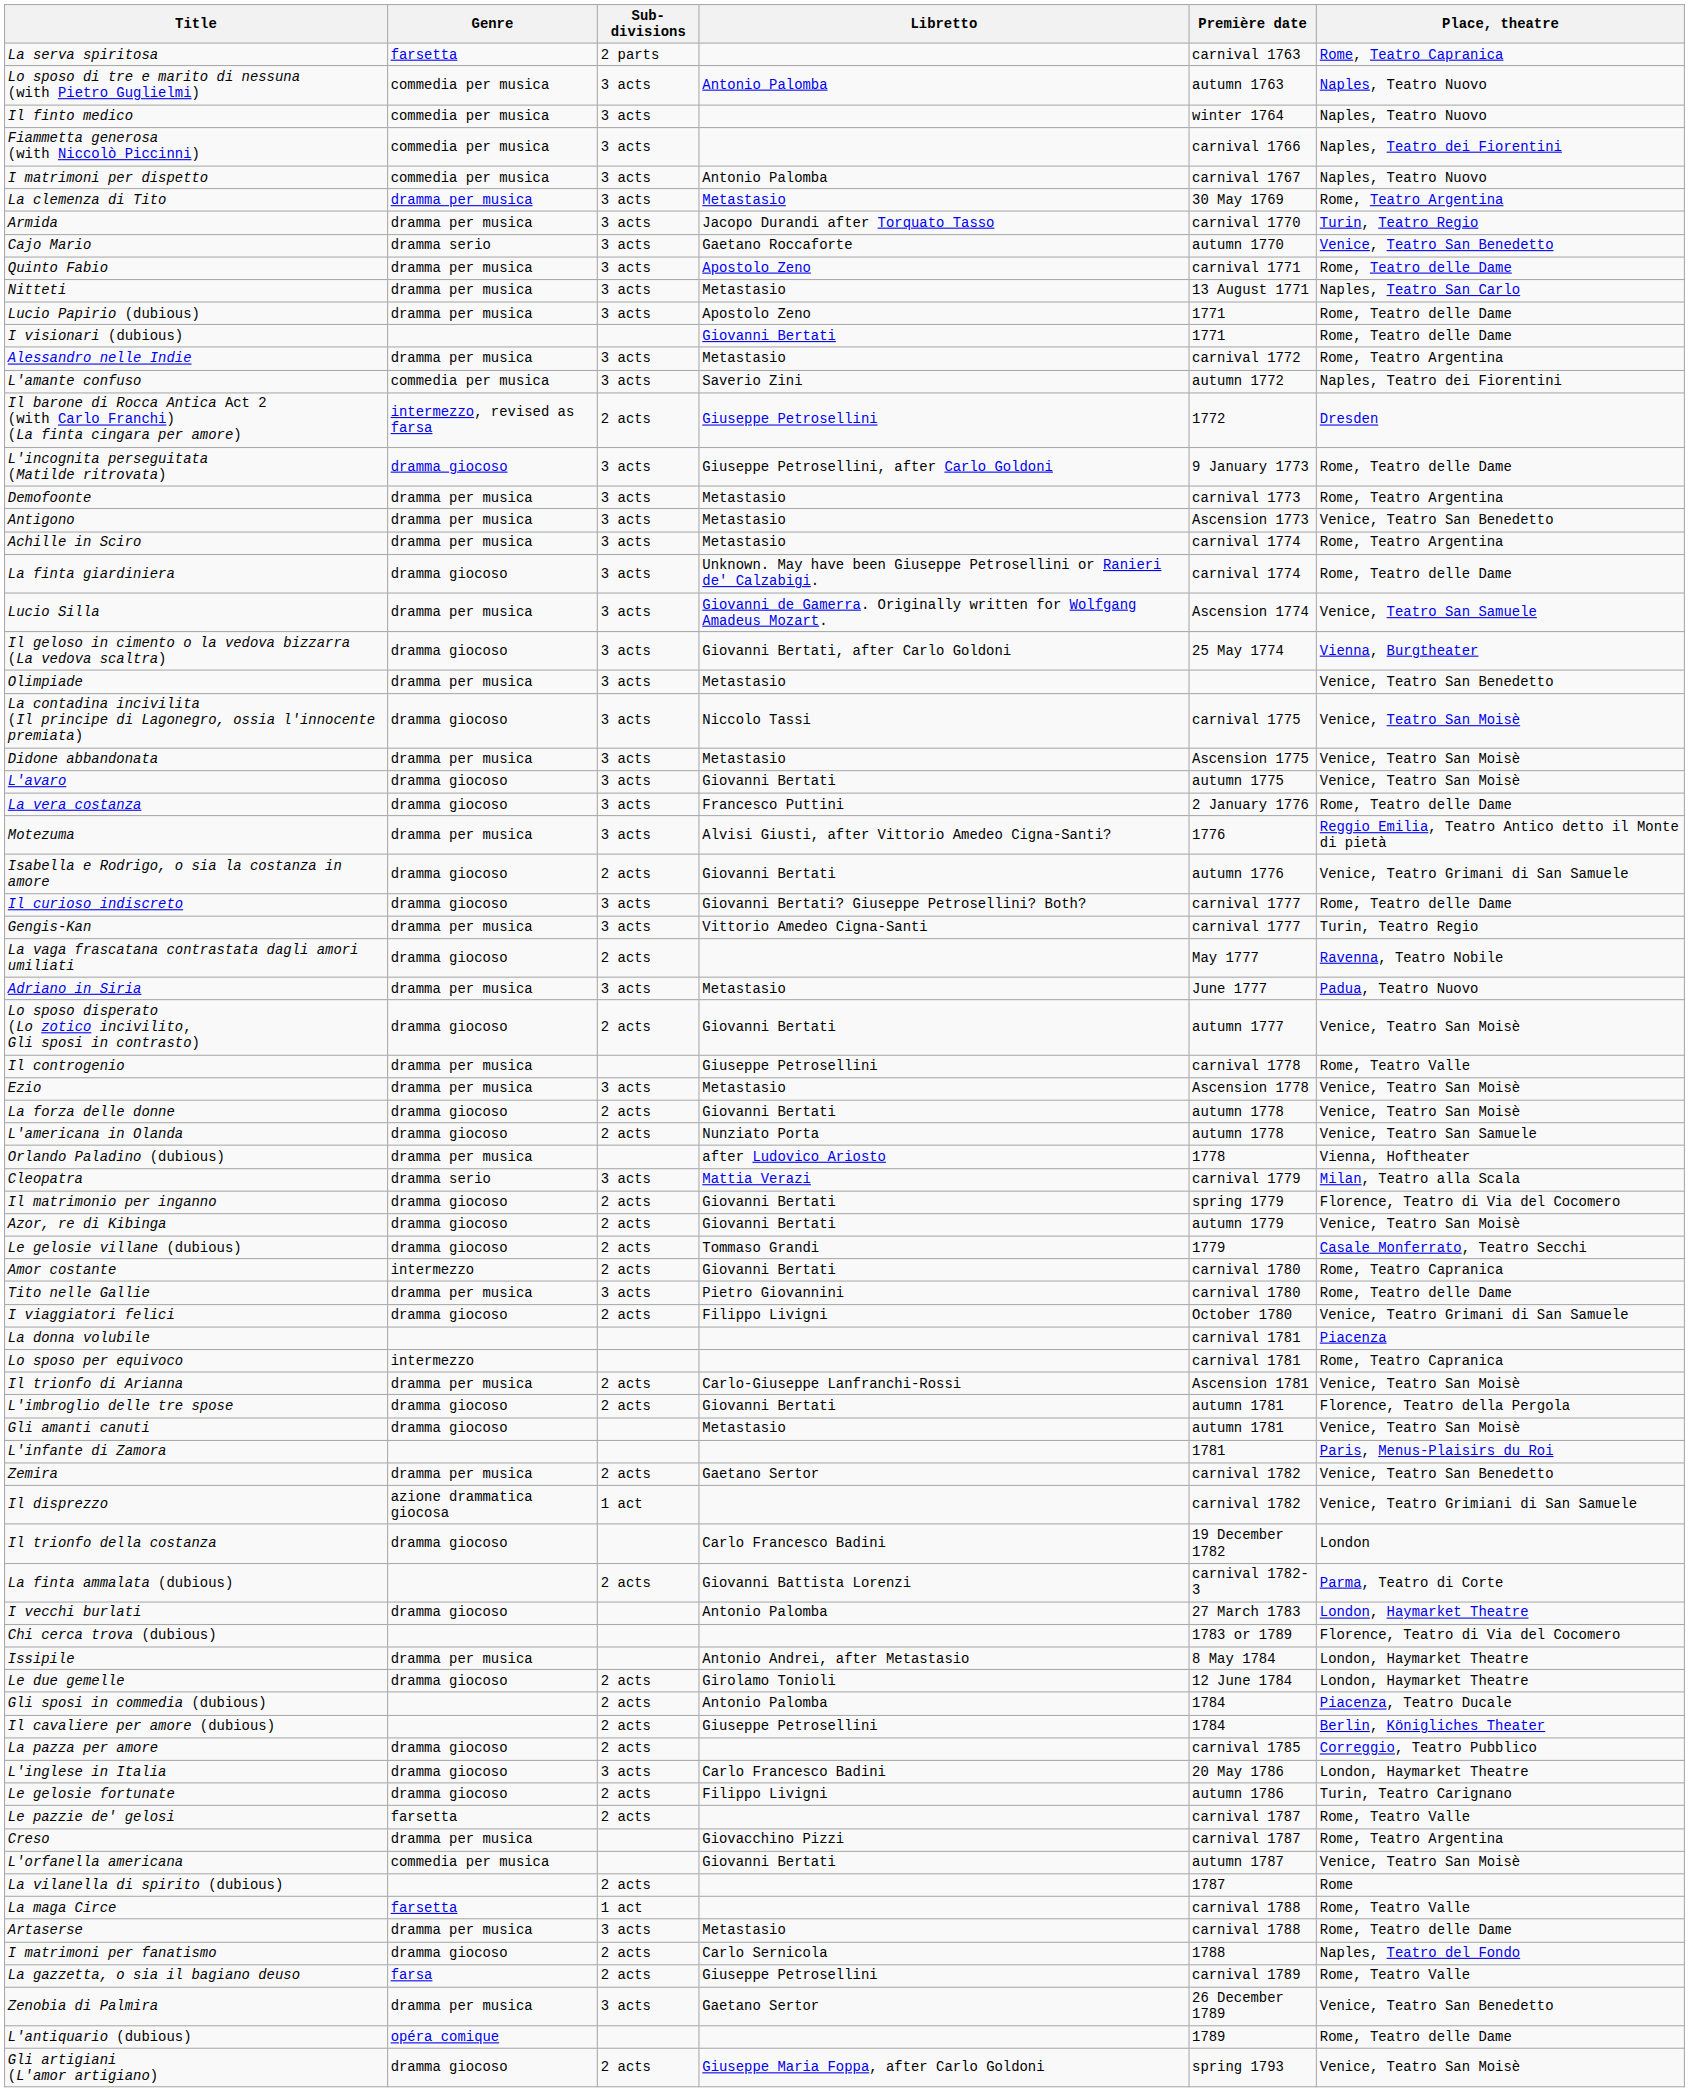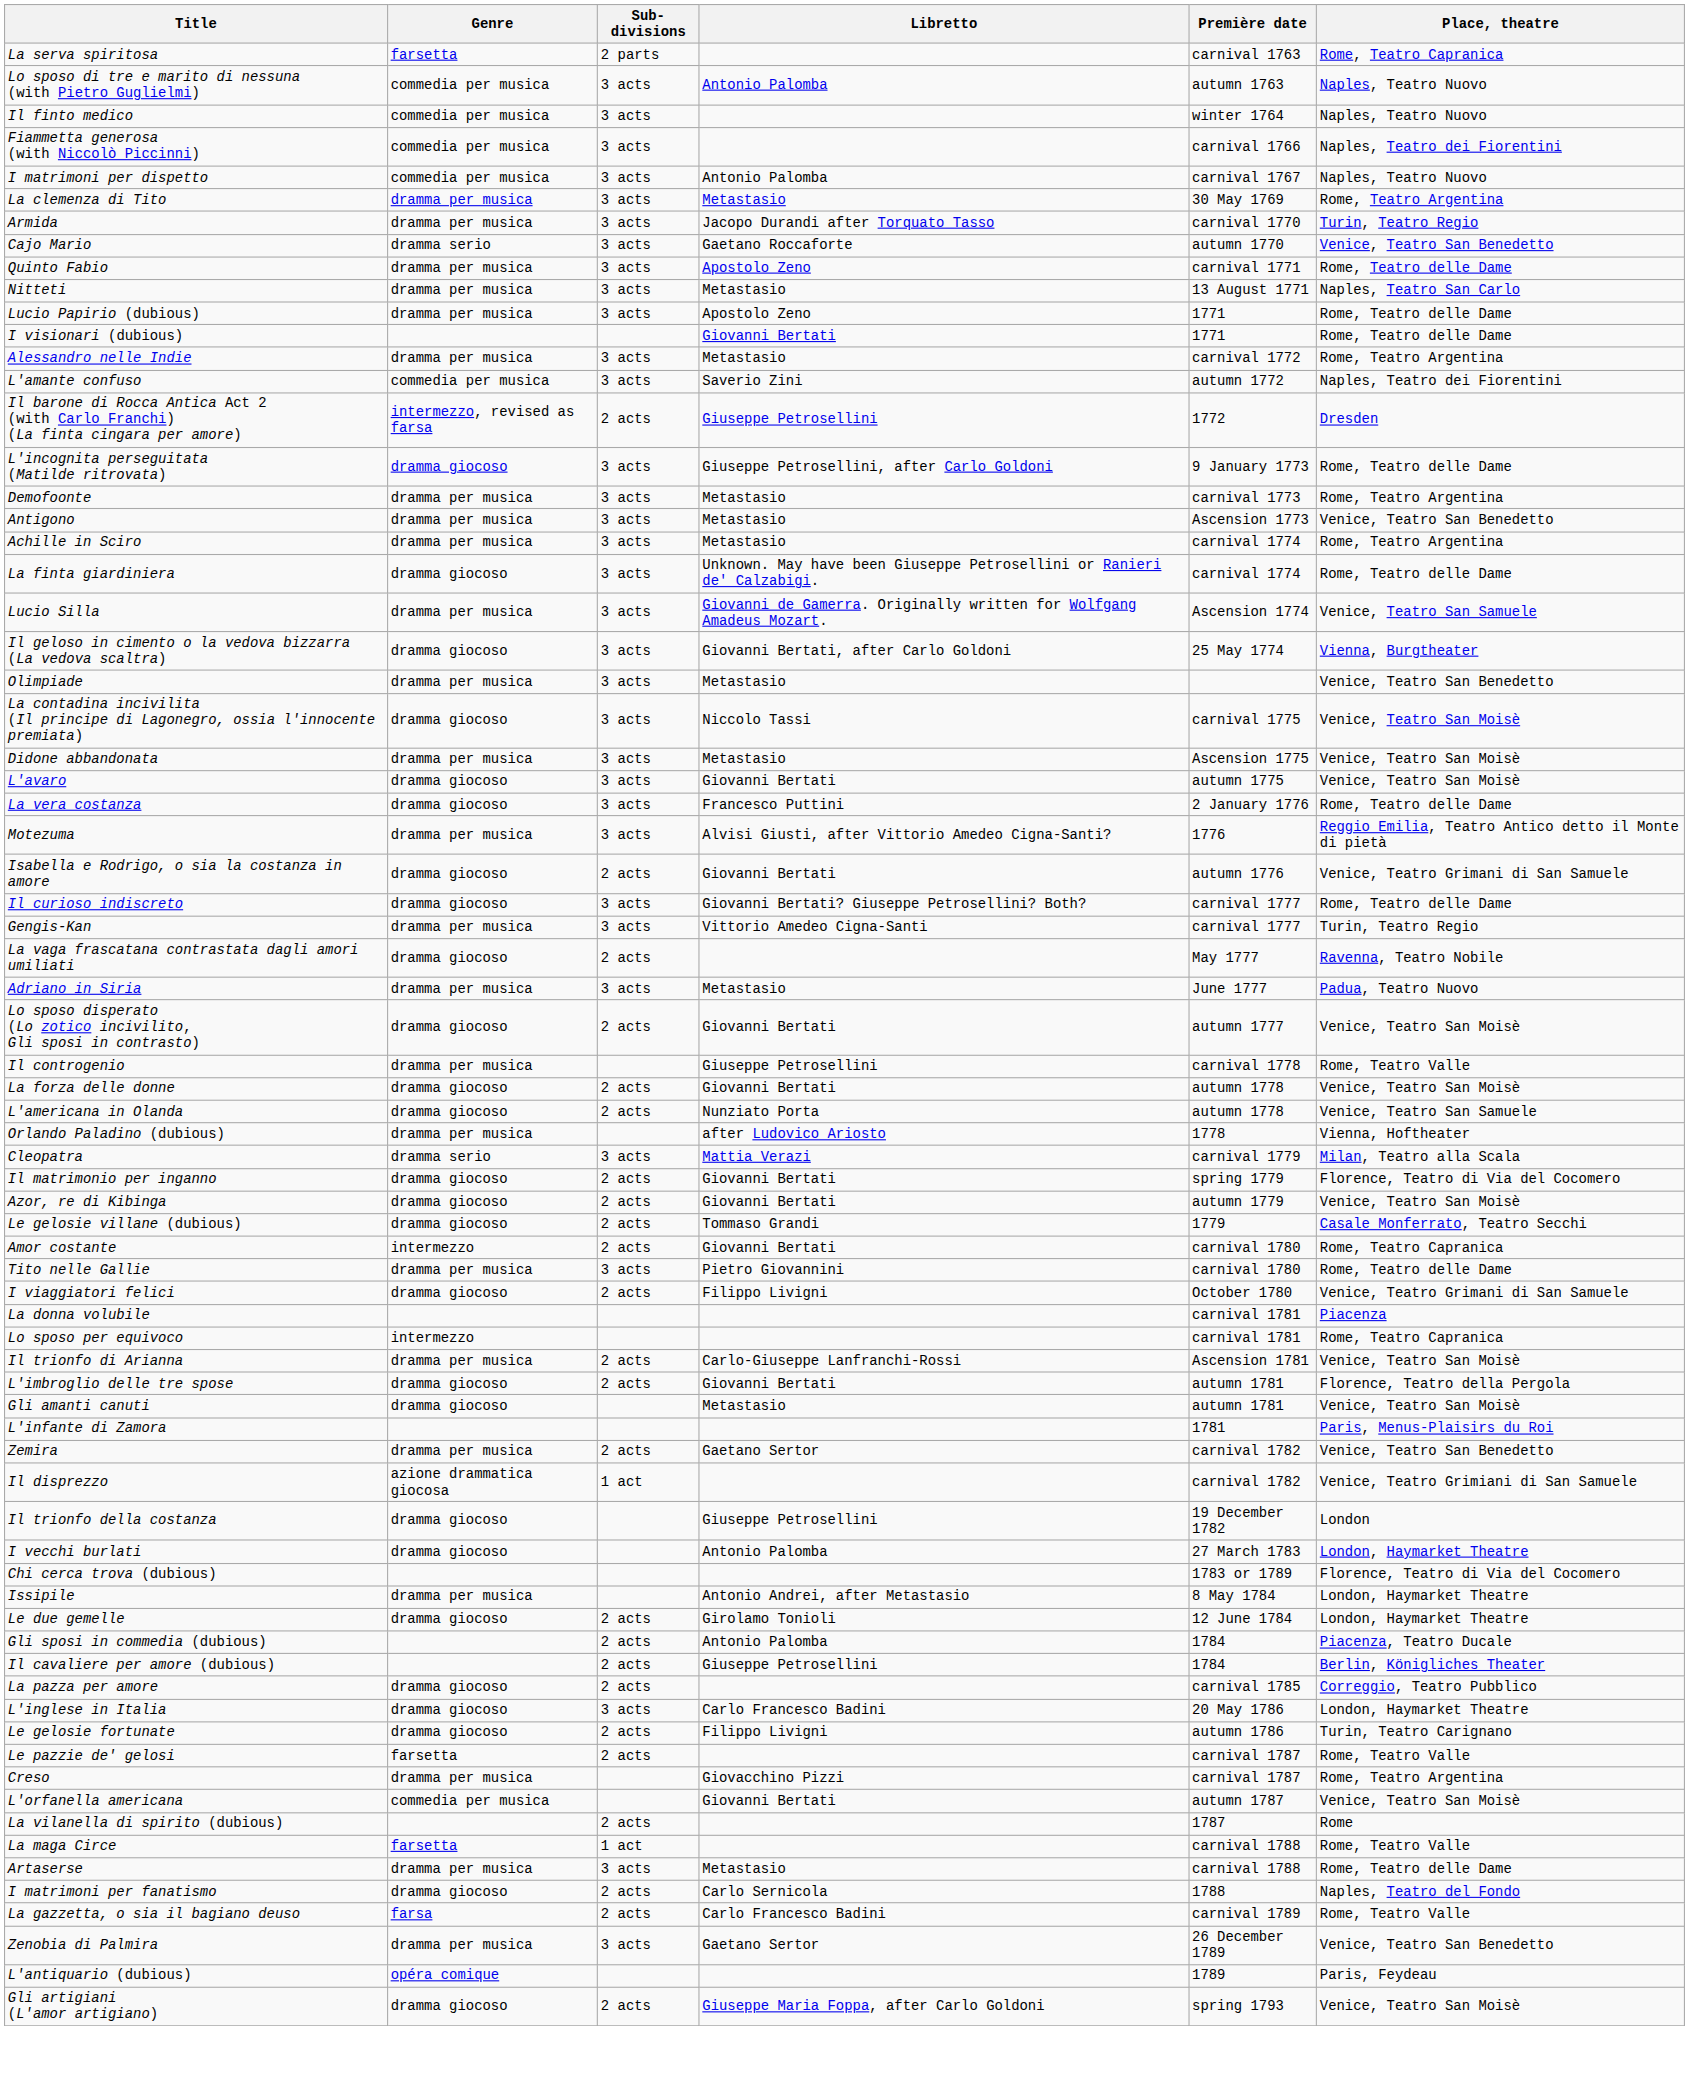- row: (25, 1089)
(794, 1544) Carlo Francesco Badini -> (790, 1521) Giuseppe Petrosellini
- row: (121, 1582)
(790, 1976) Giuseppe Petrosellini -> (794, 1914) Carlo Francesco Badini
(1416, 2037) Rome, Teatro delle Dame -> (1378, 1976) Paris, Feydeau
